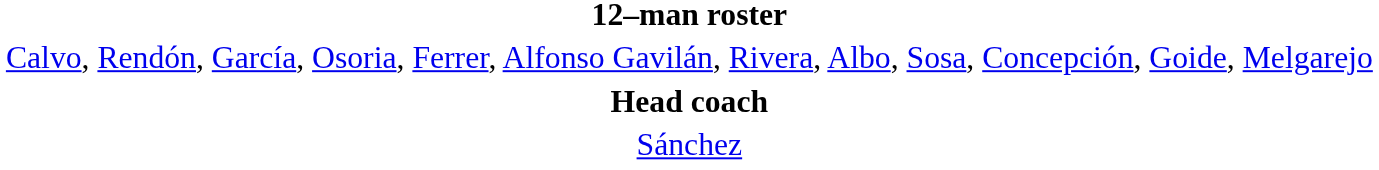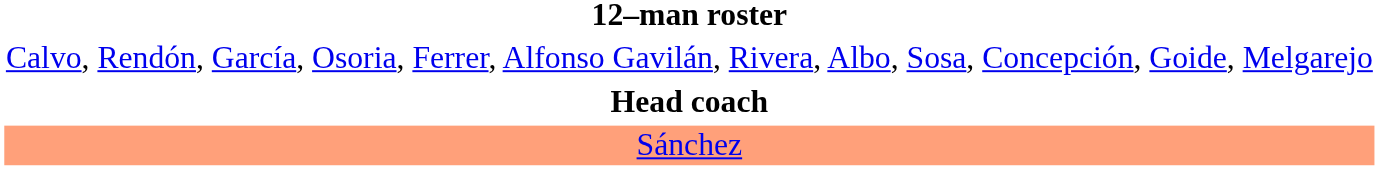(689, 144) no background -> (689, 144) lightsalmon background
